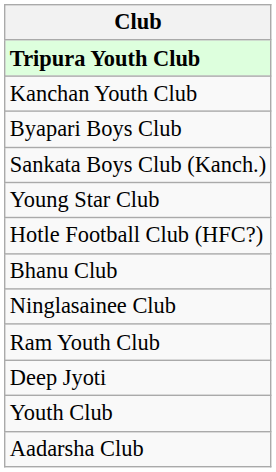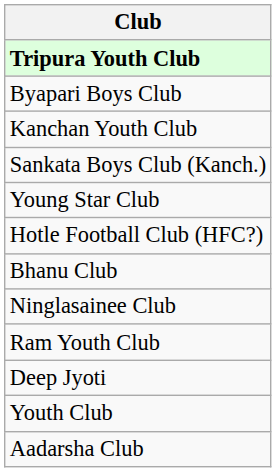(104, 93) Kanchan Youth Club -> (96, 93) Byapari Boys Club
(96, 128) Byapari Boys Club -> (104, 128) Kanchan Youth Club
